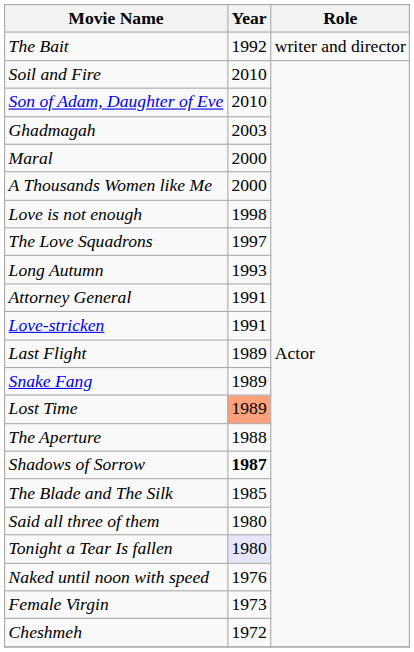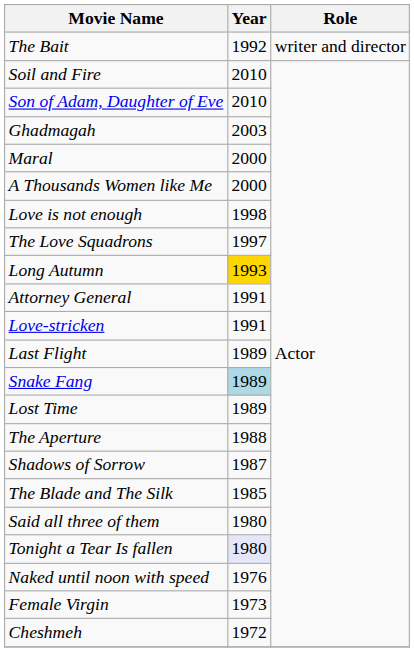(249, 269) no background -> (249, 269) gold background
(249, 381) no background -> (249, 381) lightblue background
(249, 409) lightsalmon background -> (249, 409) no background
(249, 465) bold -> (249, 465) normal
